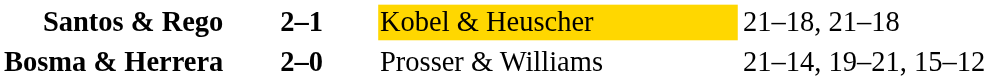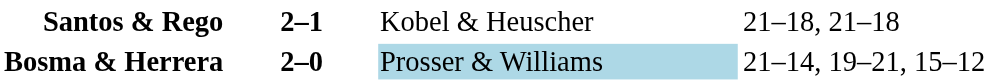(487, 22) gold background -> (487, 22) no background
(491, 61) no background -> (491, 61) lightblue background
